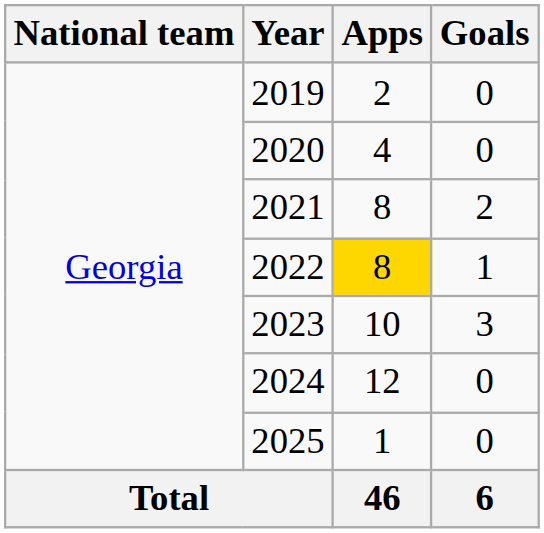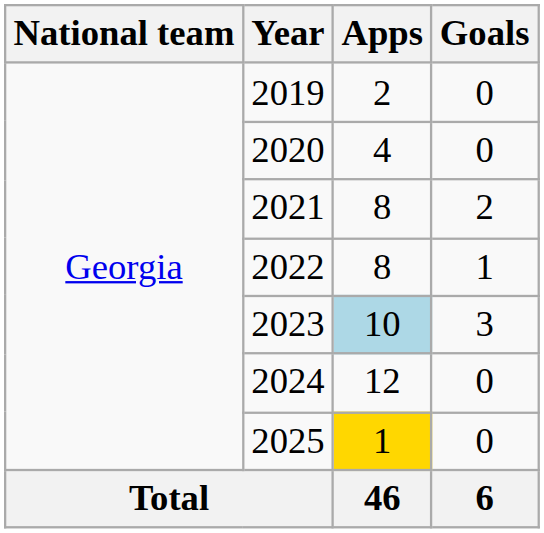(382, 265) gold background -> (382, 265) no background
(382, 324) no background -> (382, 324) lightblue background
(382, 440) no background -> (382, 440) gold background
